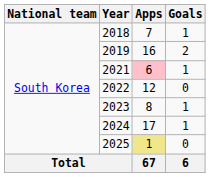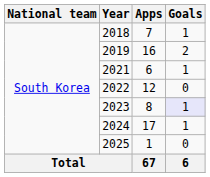(149, 70) pink background -> (149, 70) no background
(185, 107) no background -> (185, 107) lavender background
(149, 144) khaki background -> (149, 144) no background
